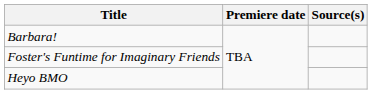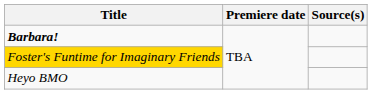(32, 36) normal -> (33, 36) bold
(114, 57) no background -> (114, 57) gold background
